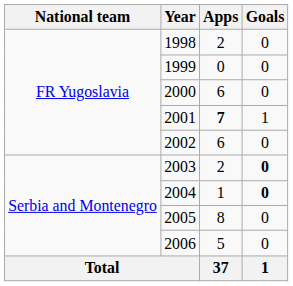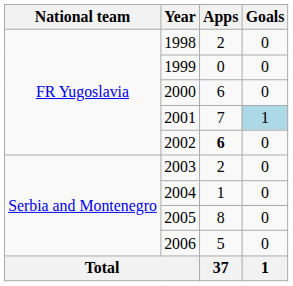(221, 117) bold -> (221, 117) normal
(265, 117) no background -> (265, 117) lightblue background
(221, 142) normal -> (221, 142) bold
(265, 167) bold -> (265, 167) normal
(265, 192) bold -> (265, 192) normal
